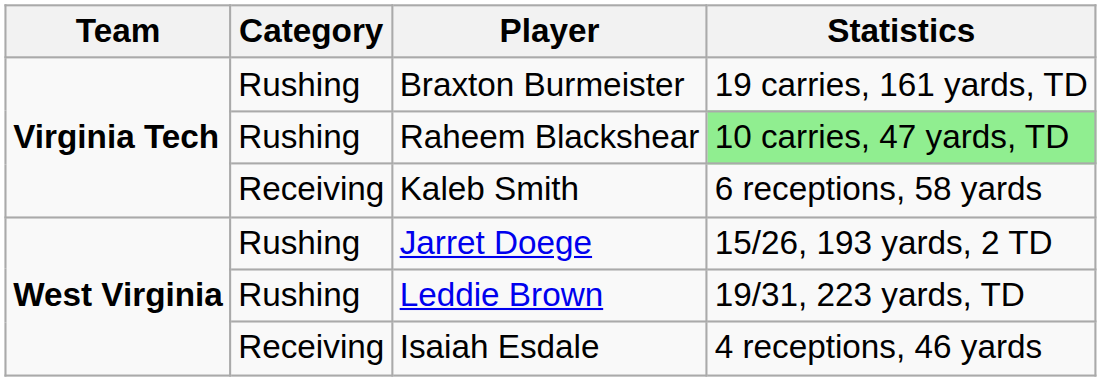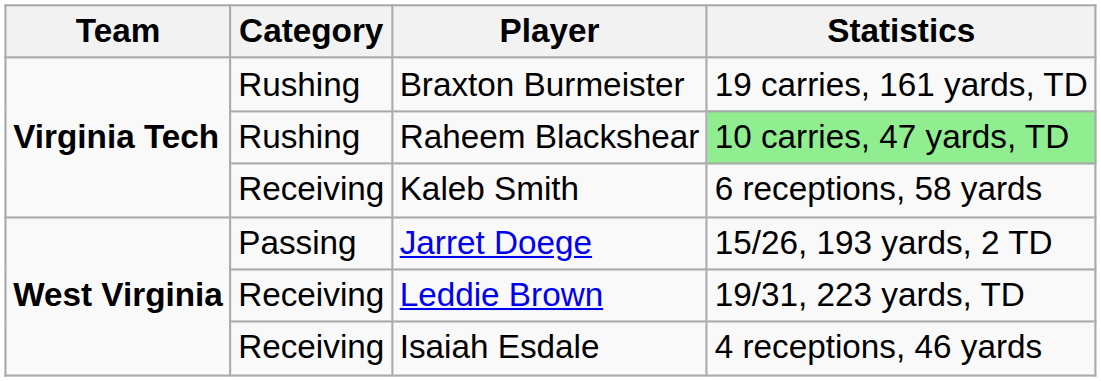(299, 242) Rushing -> (297, 242) Passing
(299, 295) Rushing -> (311, 295) Receiving
